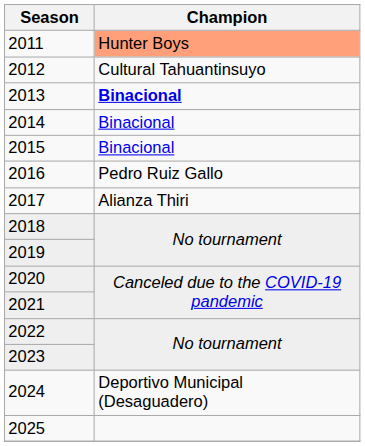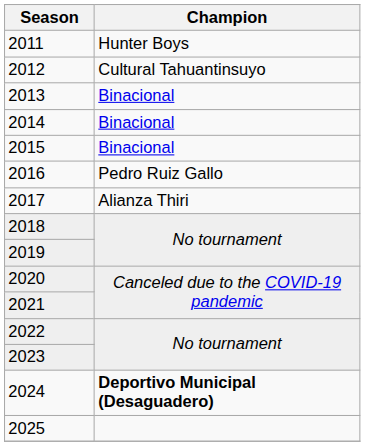(144, 43) lightsalmon background -> (144, 43) no background
(140, 95) bold -> (136, 95) normal
(171, 392) normal -> (177, 392) bold
